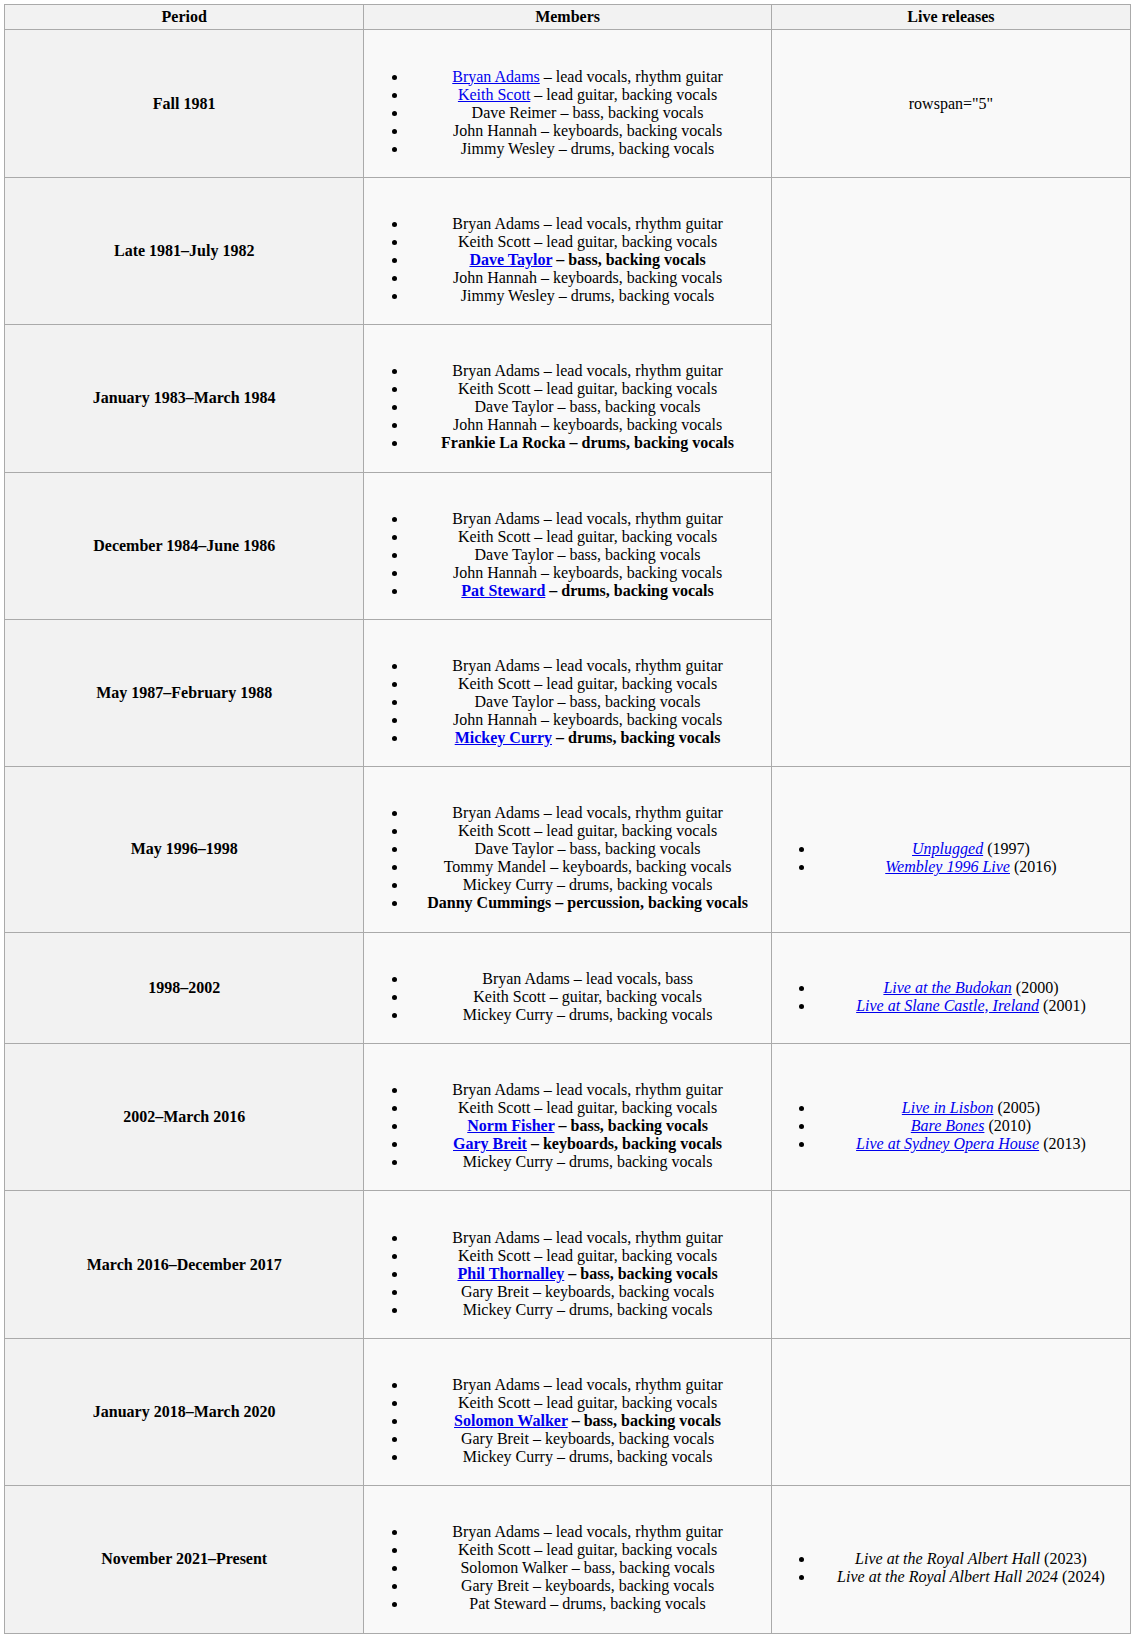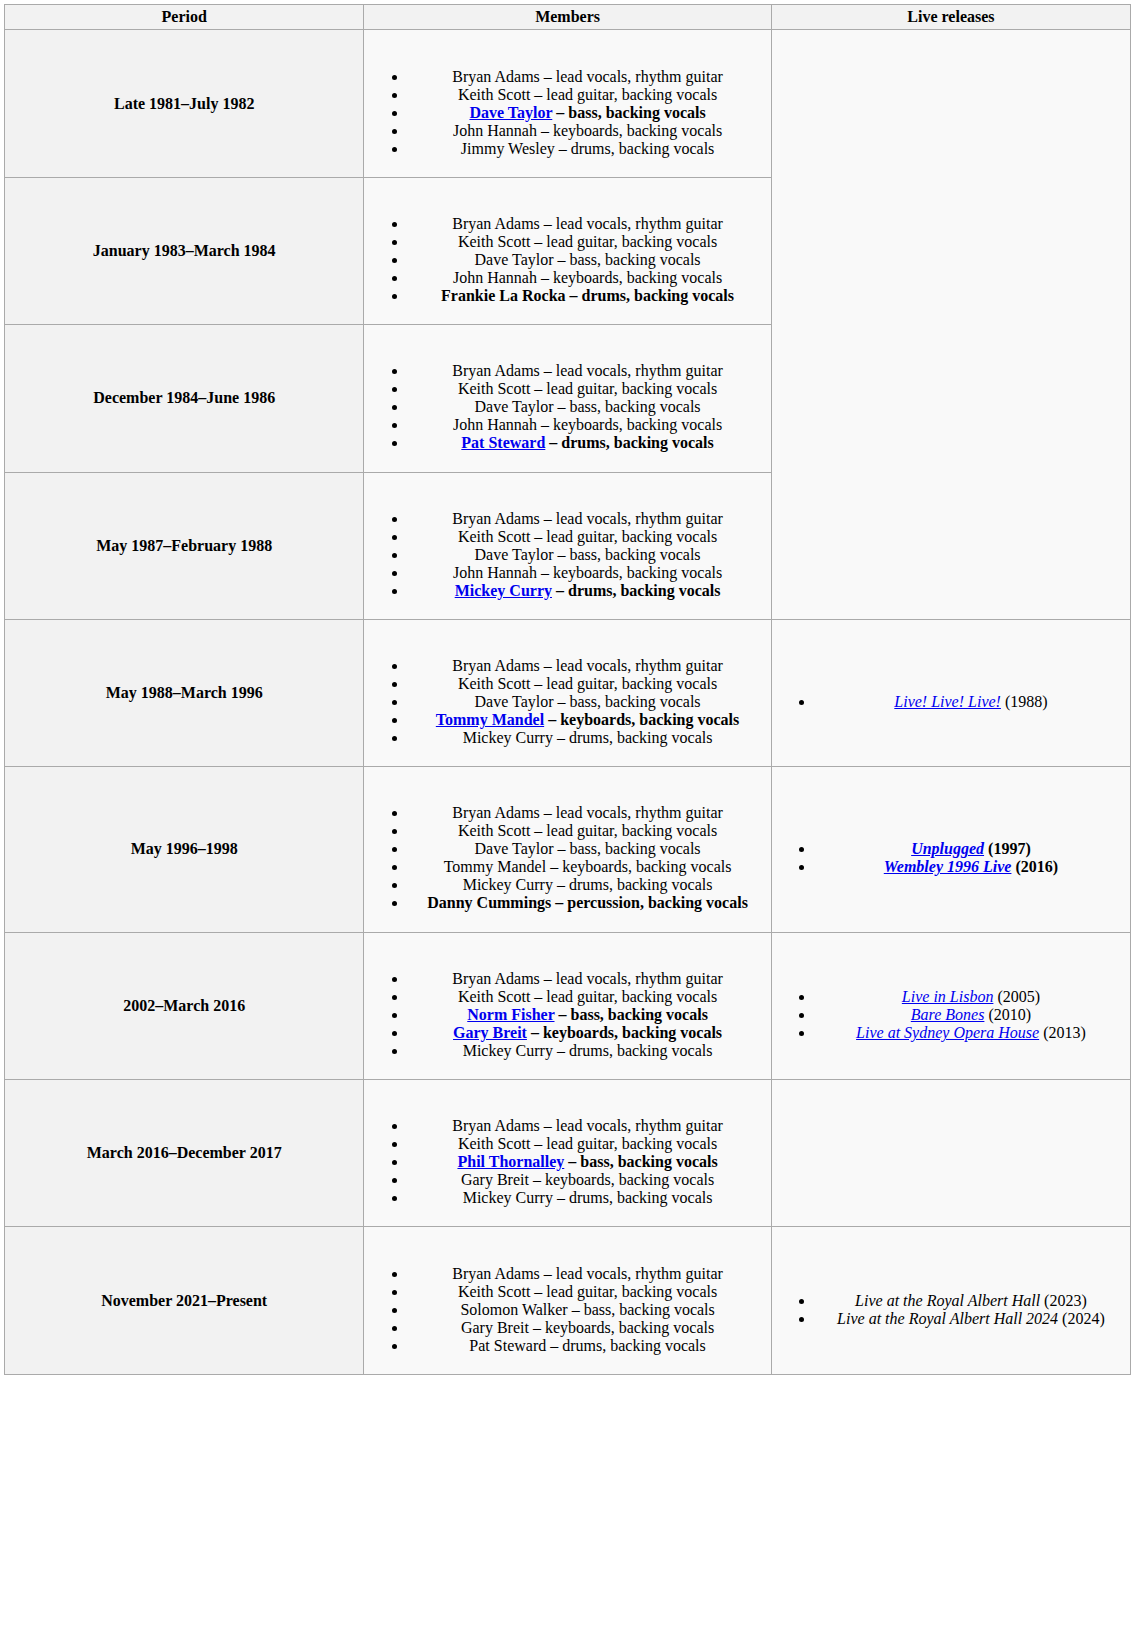- row: (184, 103)
+ row: (184, 693)
(951, 858) normal -> (951, 858) bold
- row: (184, 987)
- row: (184, 1411)
